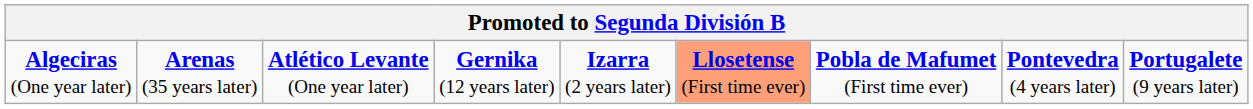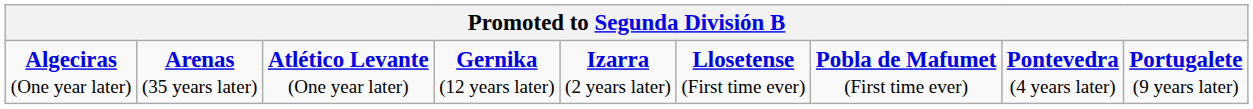(743, 71) lightsalmon background -> (743, 71) no background
